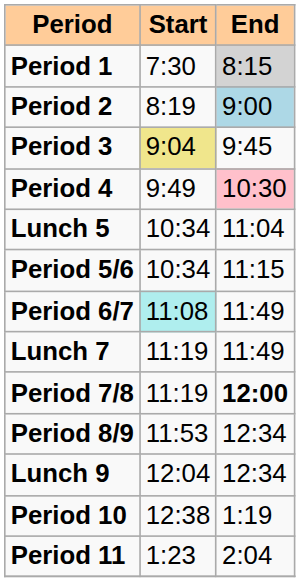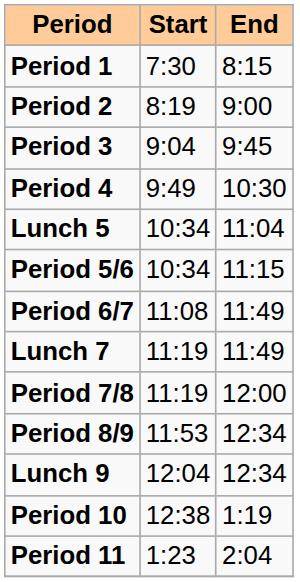(247, 65) lightgrey background -> (247, 65) no background
(247, 106) lightblue background -> (247, 106) no background
(171, 147) khaki background -> (171, 147) no background
(254, 188) pink background -> (254, 188) no background
(177, 310) paleturquoise background -> (177, 310) no background
(255, 392) bold -> (254, 392) normal
